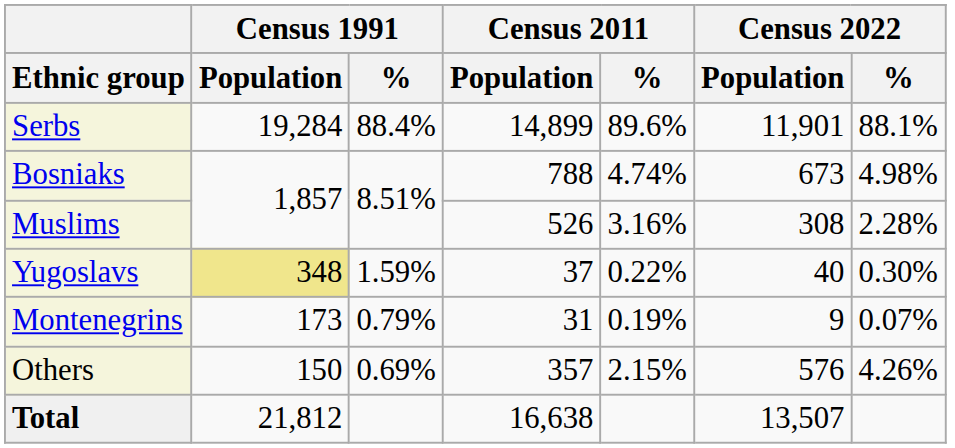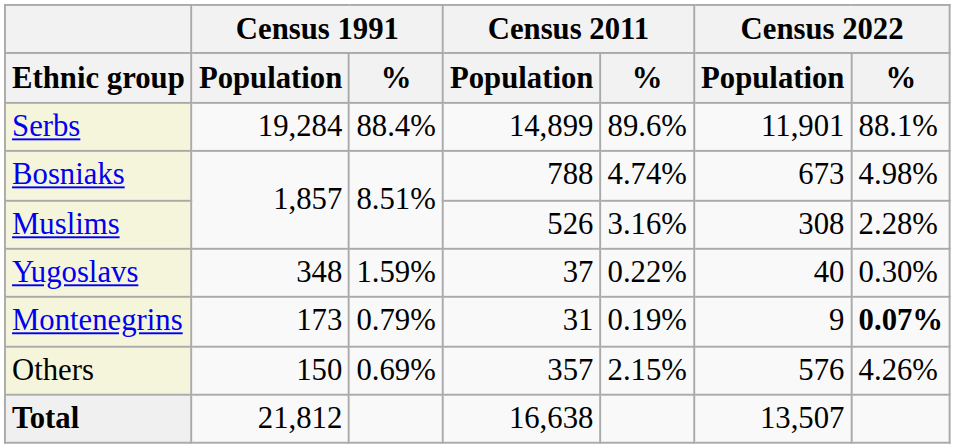(319, 272) khaki background -> (319, 272) no background
(898, 321) normal -> (901, 321) bold
